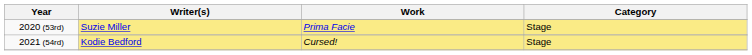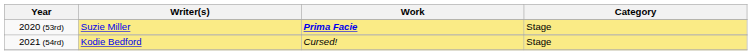(329, 27) normal -> (331, 27) bold
